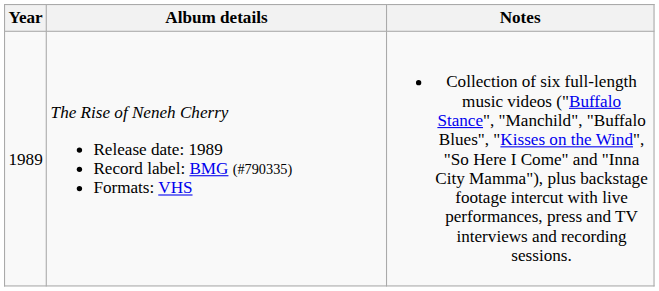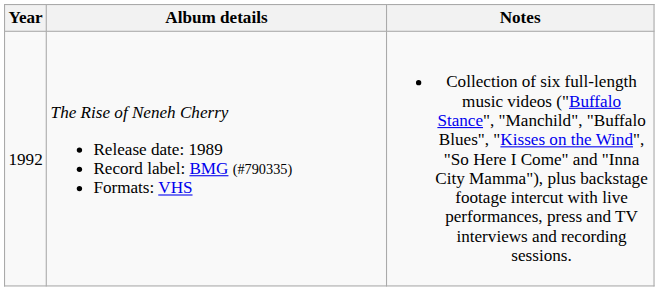(26, 158) 1989 -> (26, 158) 1992
